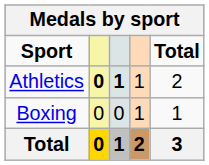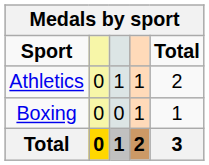(99, 82) bold -> (99, 82) normal
(119, 82) bold -> (119, 82) normal
